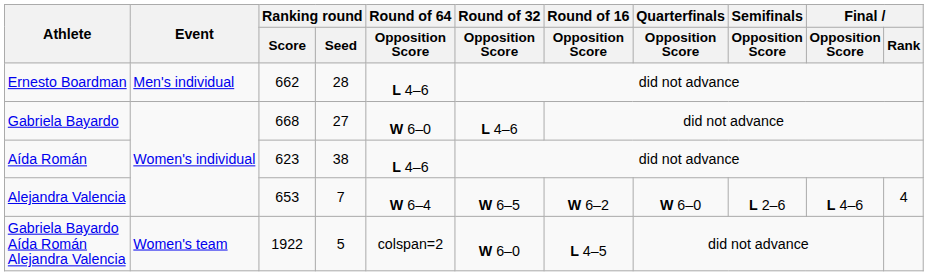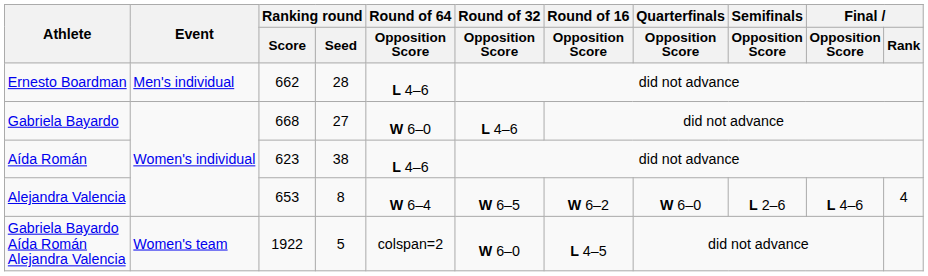(341, 198) 7 -> (341, 198) 8
